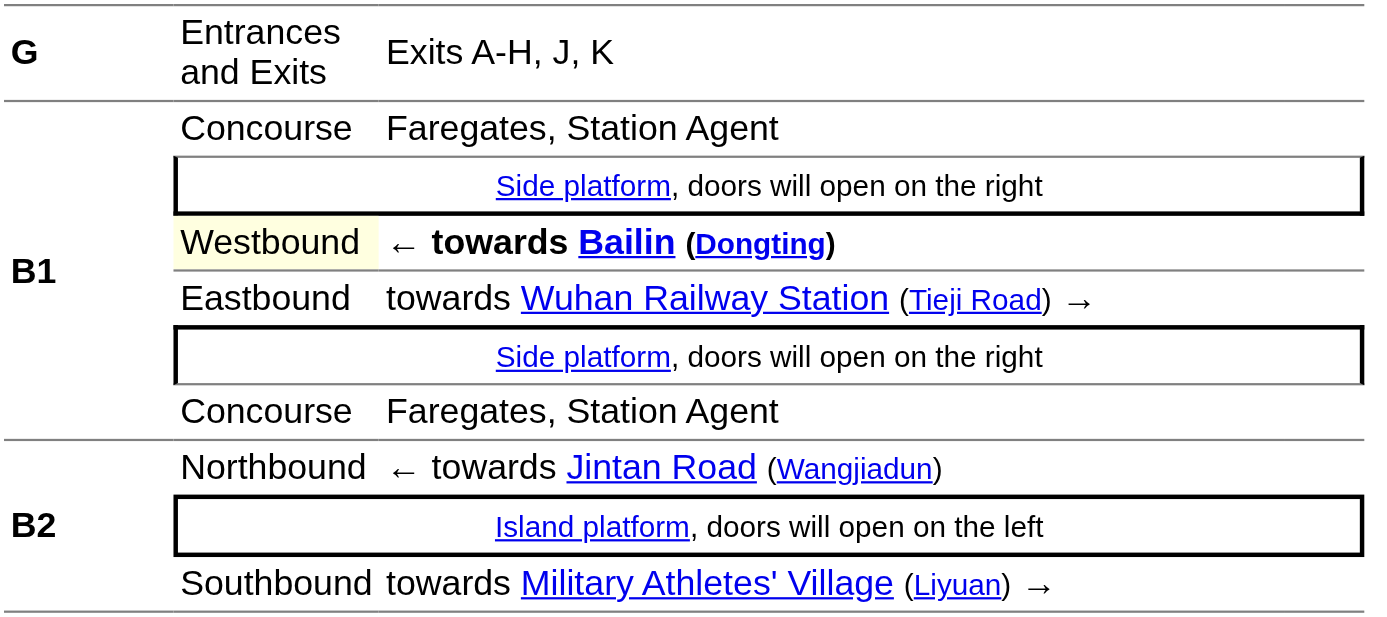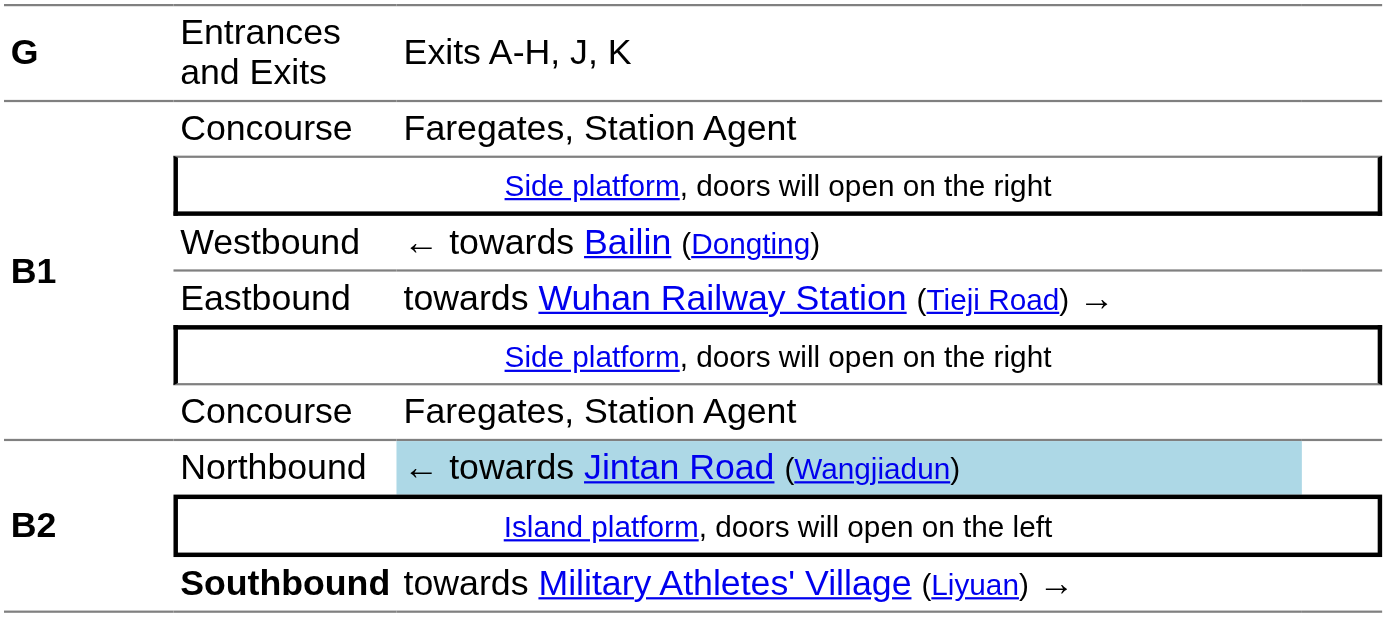(270, 241) lightyellow background -> (270, 241) no background
(611, 241) bold -> (612, 241) normal
(664, 467) no background -> (682, 467) lightblue background
(276, 583) normal -> (285, 583) bold
